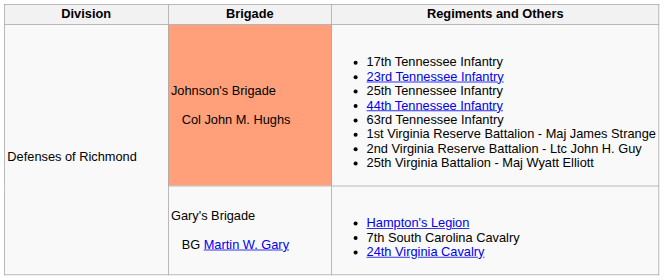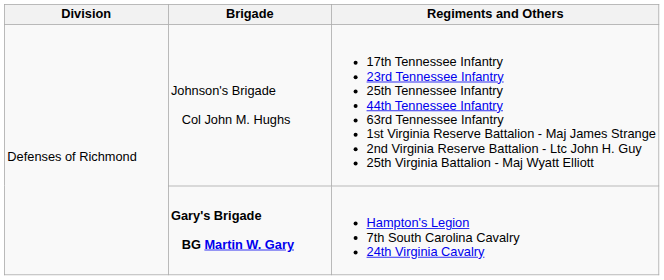(231, 105) lightsalmon background -> (231, 105) no background
(230, 230) normal -> (232, 230) bold
